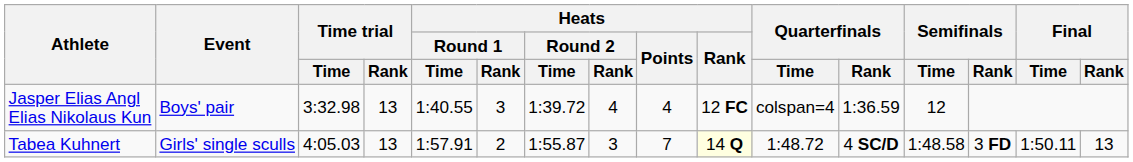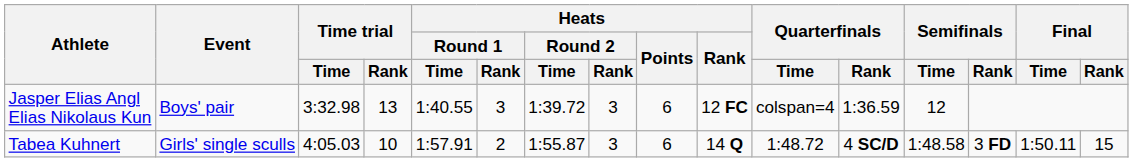(613, 108) 4 -> (613, 108) 3
(667, 108) 4 -> (667, 108) 6
(388, 144) 13 -> (388, 144) 10
(667, 144) 7 -> (667, 144) 6
(725, 144) lightyellow background -> (725, 144) no background
(1104, 144) 13 -> (1104, 144) 15
